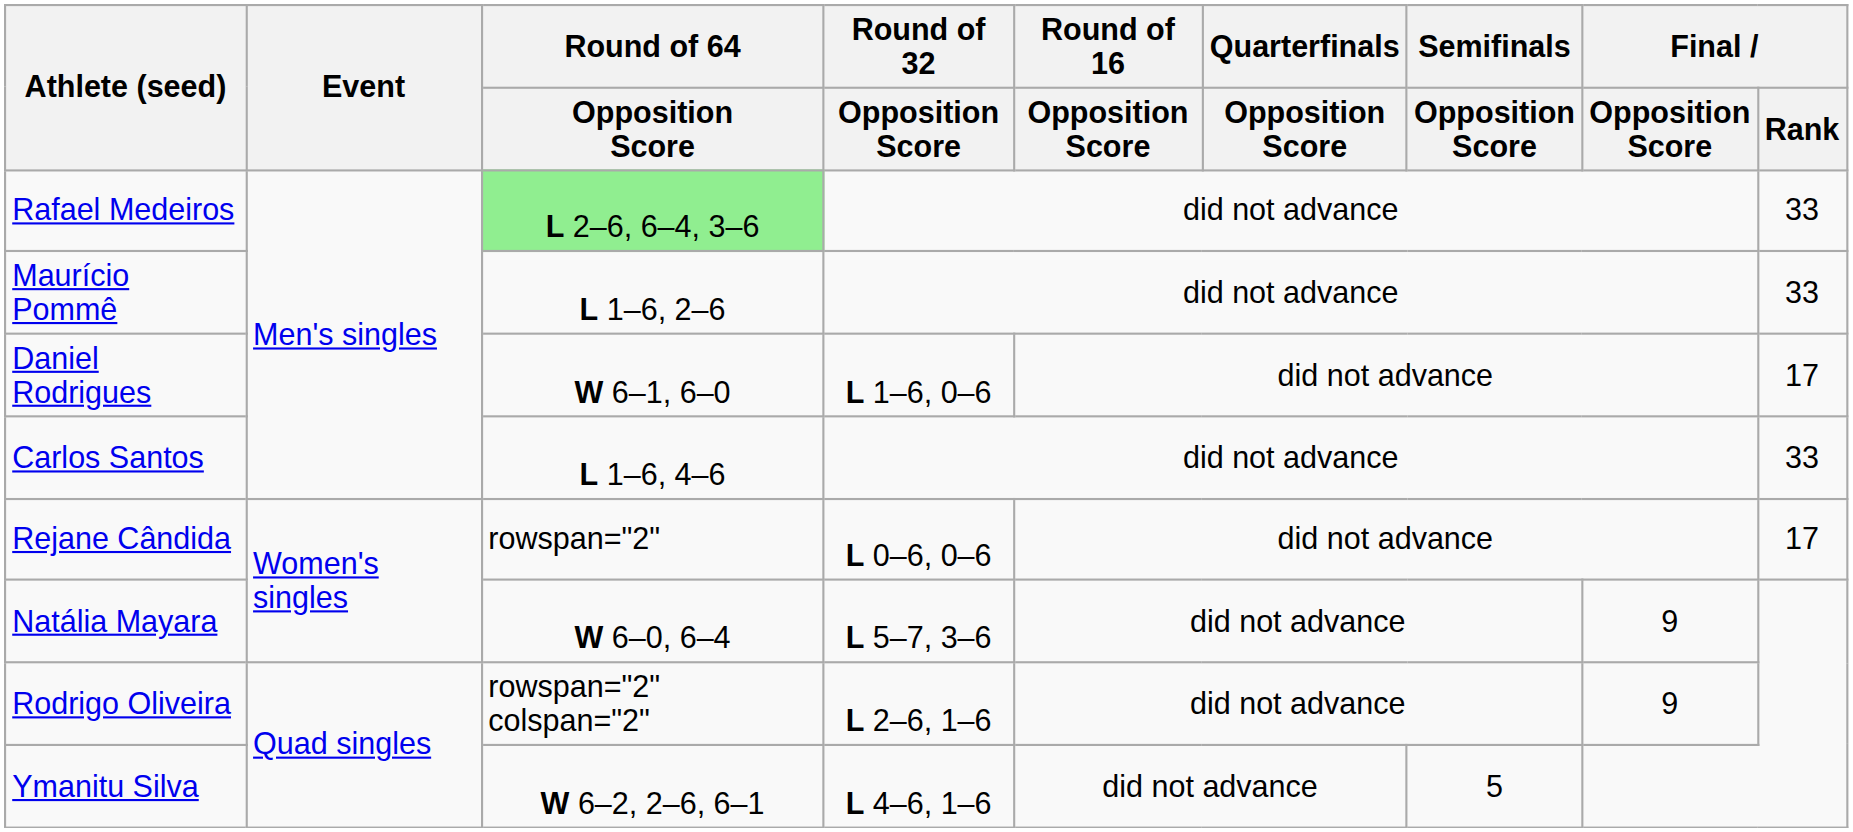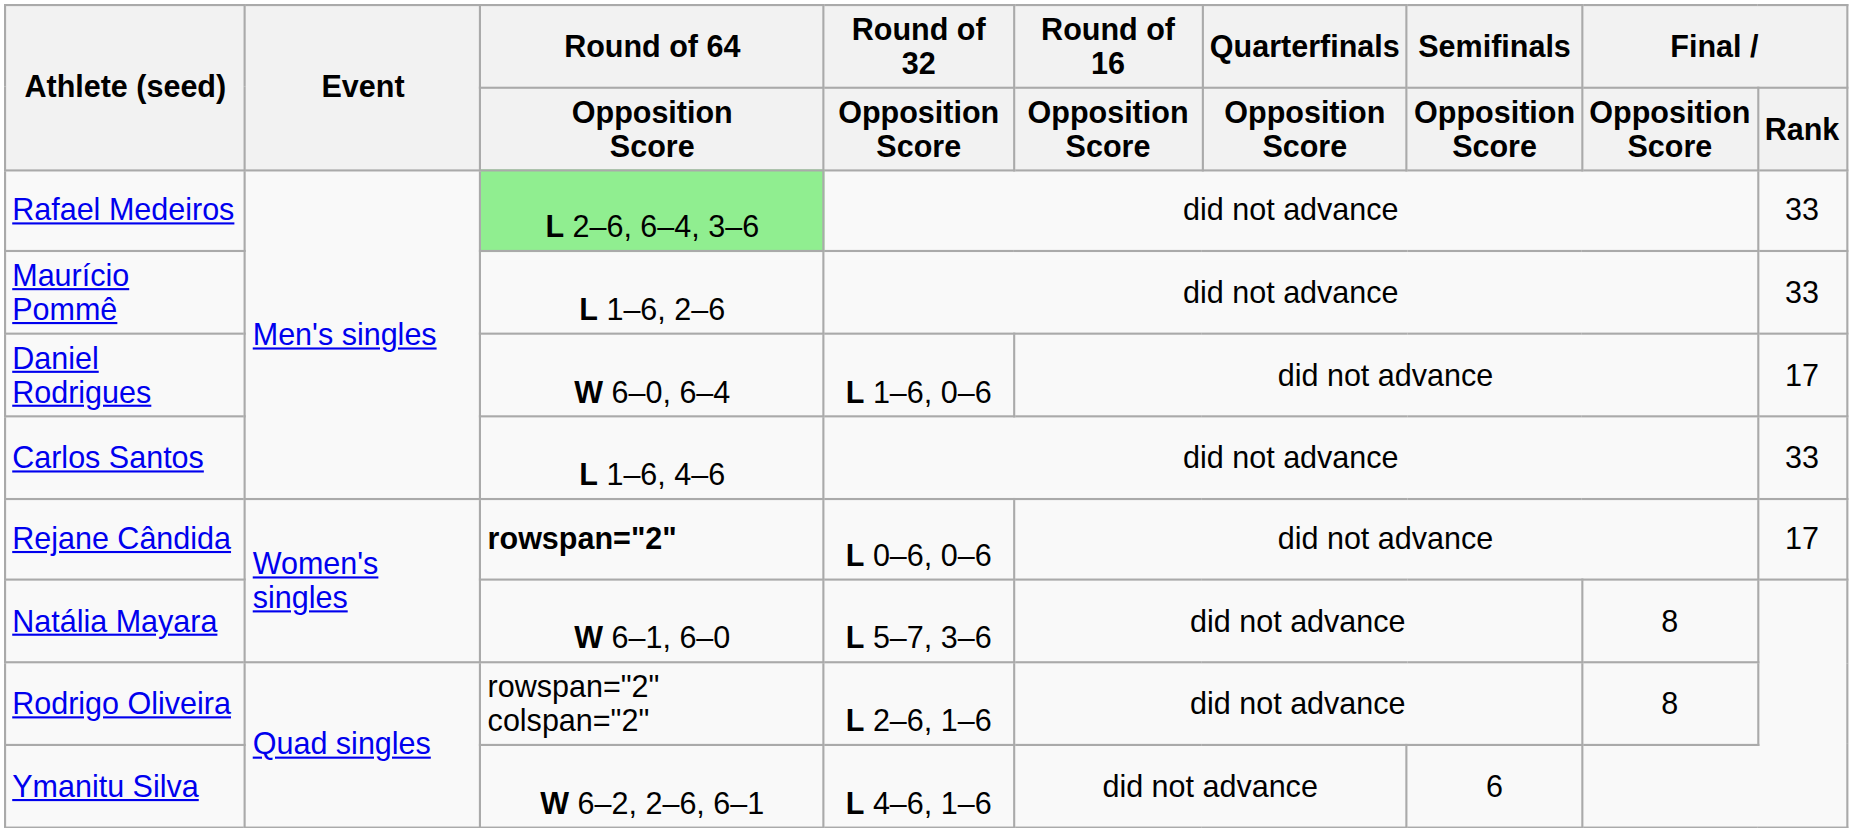(653, 392) W 6–1, 6–0 -> (652, 392) W 6–0, 6–4
(574, 539) normal -> (582, 539) bold
(653, 639) W 6–0, 6–4 -> (652, 639) W 6–1, 6–0
(1670, 622) 9 -> (1670, 622) 8
(1670, 704) 9 -> (1670, 704) 8
(1494, 786) 5 -> (1495, 786) 6
